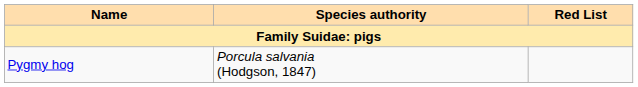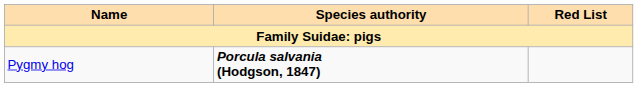(266, 64) normal -> (269, 64) bold
